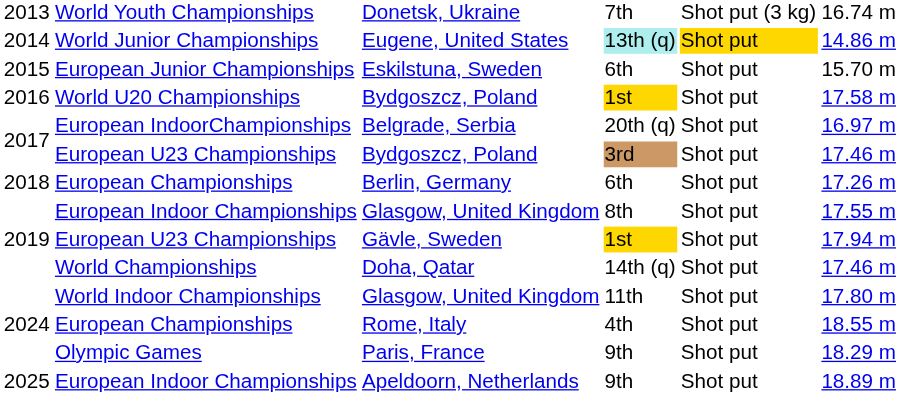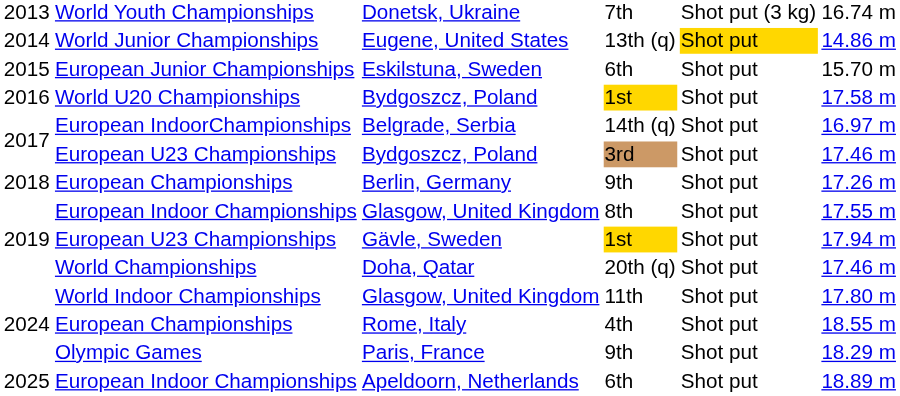(640, 40) paleturquoise background -> (640, 40) no background
(640, 125) 20th (q) -> (640, 125) 14th (q)
(619, 182) 6th -> (619, 182) 9th
(640, 267) 14th (q) -> (640, 267) 20th (q)
(619, 381) 9th -> (619, 381) 6th
